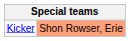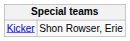(81, 28) lightsalmon background -> (81, 28) no background
